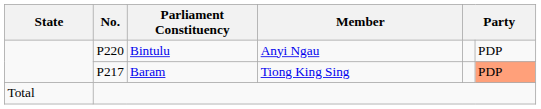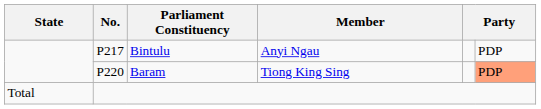(110, 51) P220 -> (110, 51) P217
(110, 72) P217 -> (110, 72) P220
